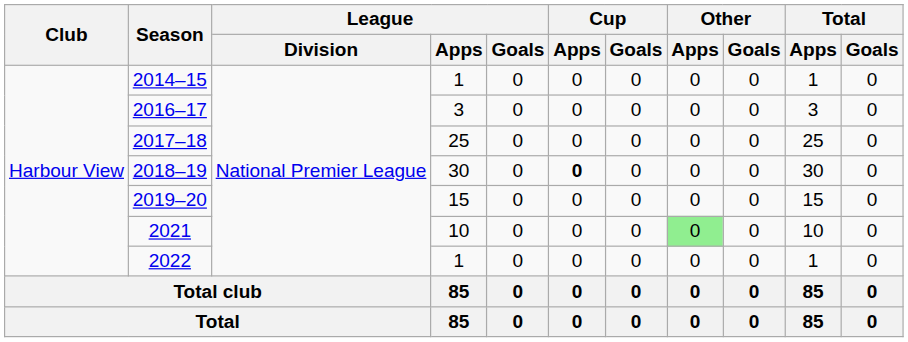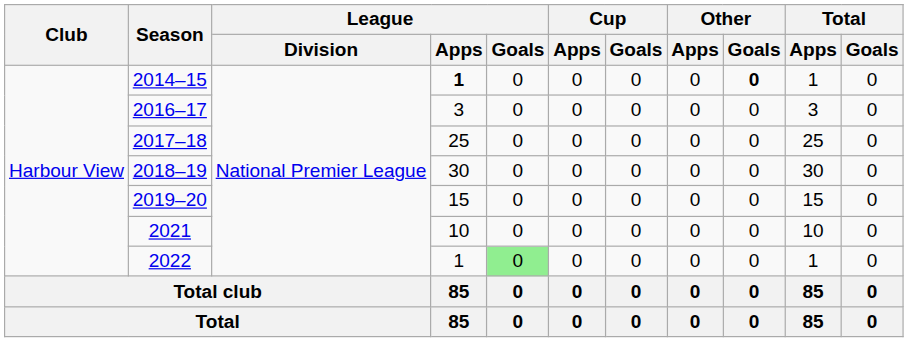(459, 79) normal -> (459, 79) bold
(754, 79) normal -> (754, 79) bold
(577, 170) bold -> (577, 170) normal
(695, 230) lightgreen background -> (695, 230) no background
(518, 261) no background -> (518, 261) lightgreen background
